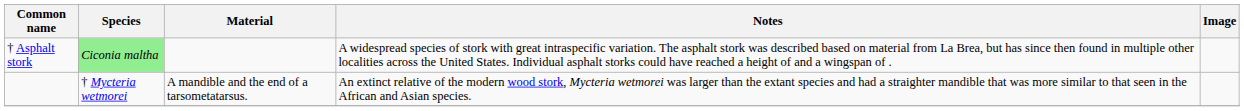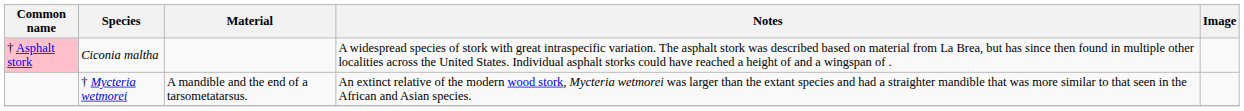(31, 55) no background -> (31, 55) pink background
(120, 55) lightgreen background -> (120, 55) no background
